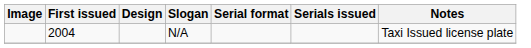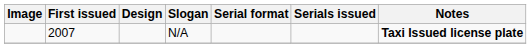(61, 33) 2004 -> (61, 33) 2007
(447, 33) normal -> (452, 33) bold
